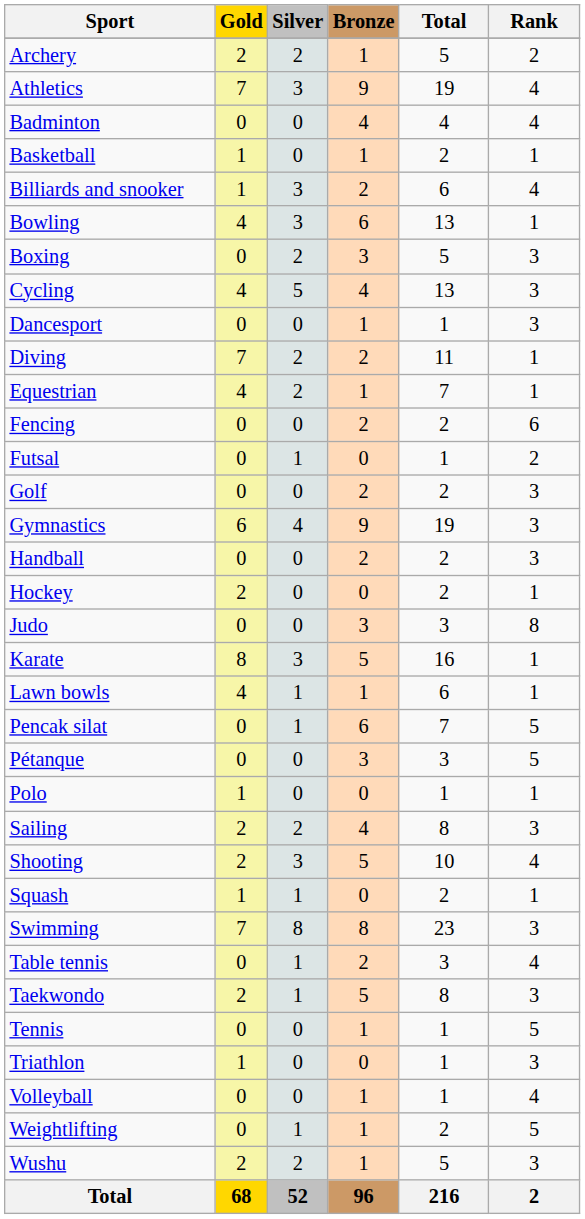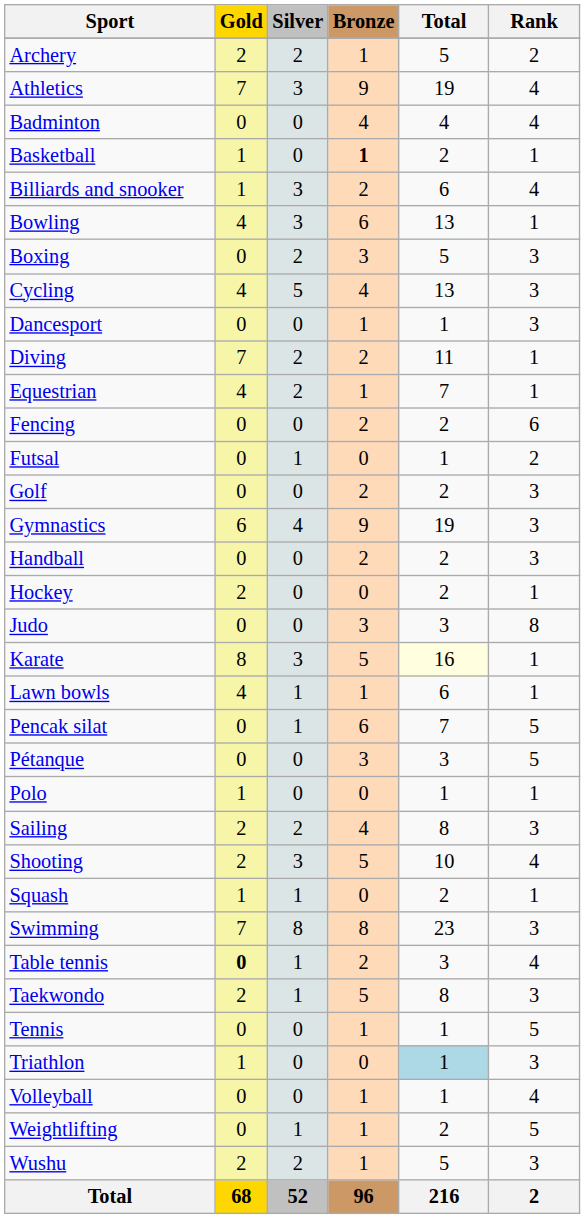(364, 155) normal -> (364, 155) bold
(444, 659) no background -> (444, 659) lightyellow background
(241, 961) normal -> (241, 961) bold
(444, 1062) no background -> (444, 1062) lightblue background
